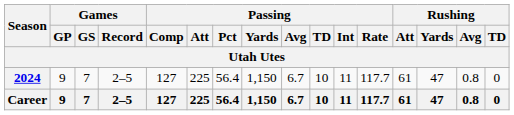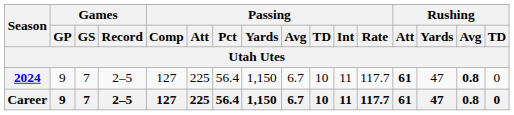(405, 78) normal -> (405, 78) bold
(471, 78) normal -> (471, 78) bold
